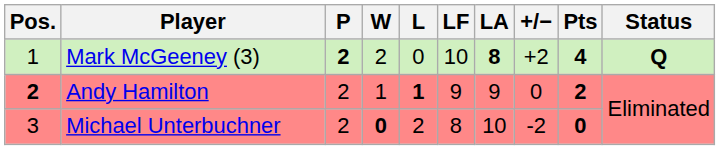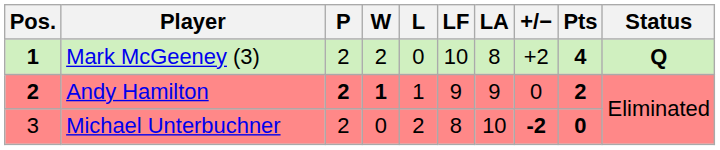(33, 56) normal -> (33, 56) bold
(343, 56) bold -> (343, 56) normal
(494, 56) bold -> (494, 56) normal
(343, 91) normal -> (343, 91) bold
(381, 91) normal -> (381, 91) bold
(418, 91) bold -> (418, 91) normal
(381, 126) bold -> (381, 126) normal
(536, 126) normal -> (536, 126) bold
